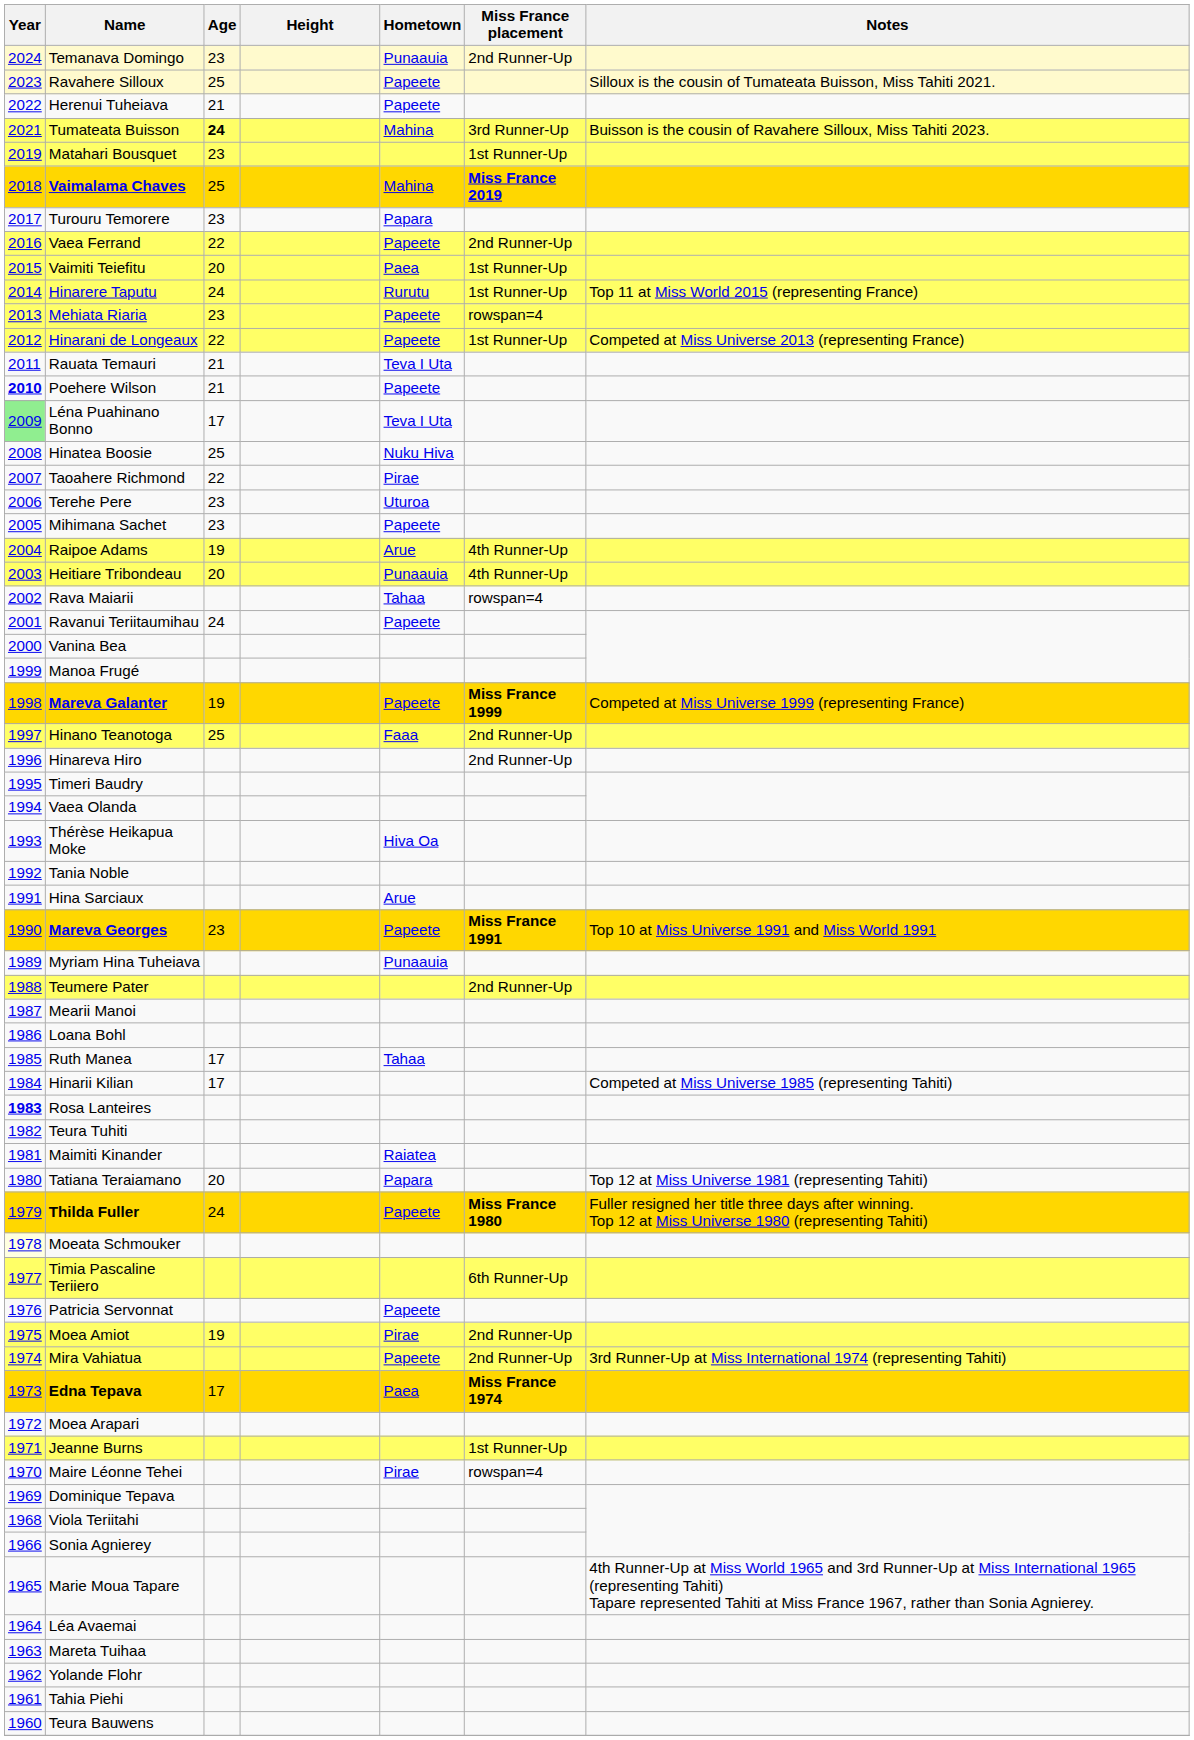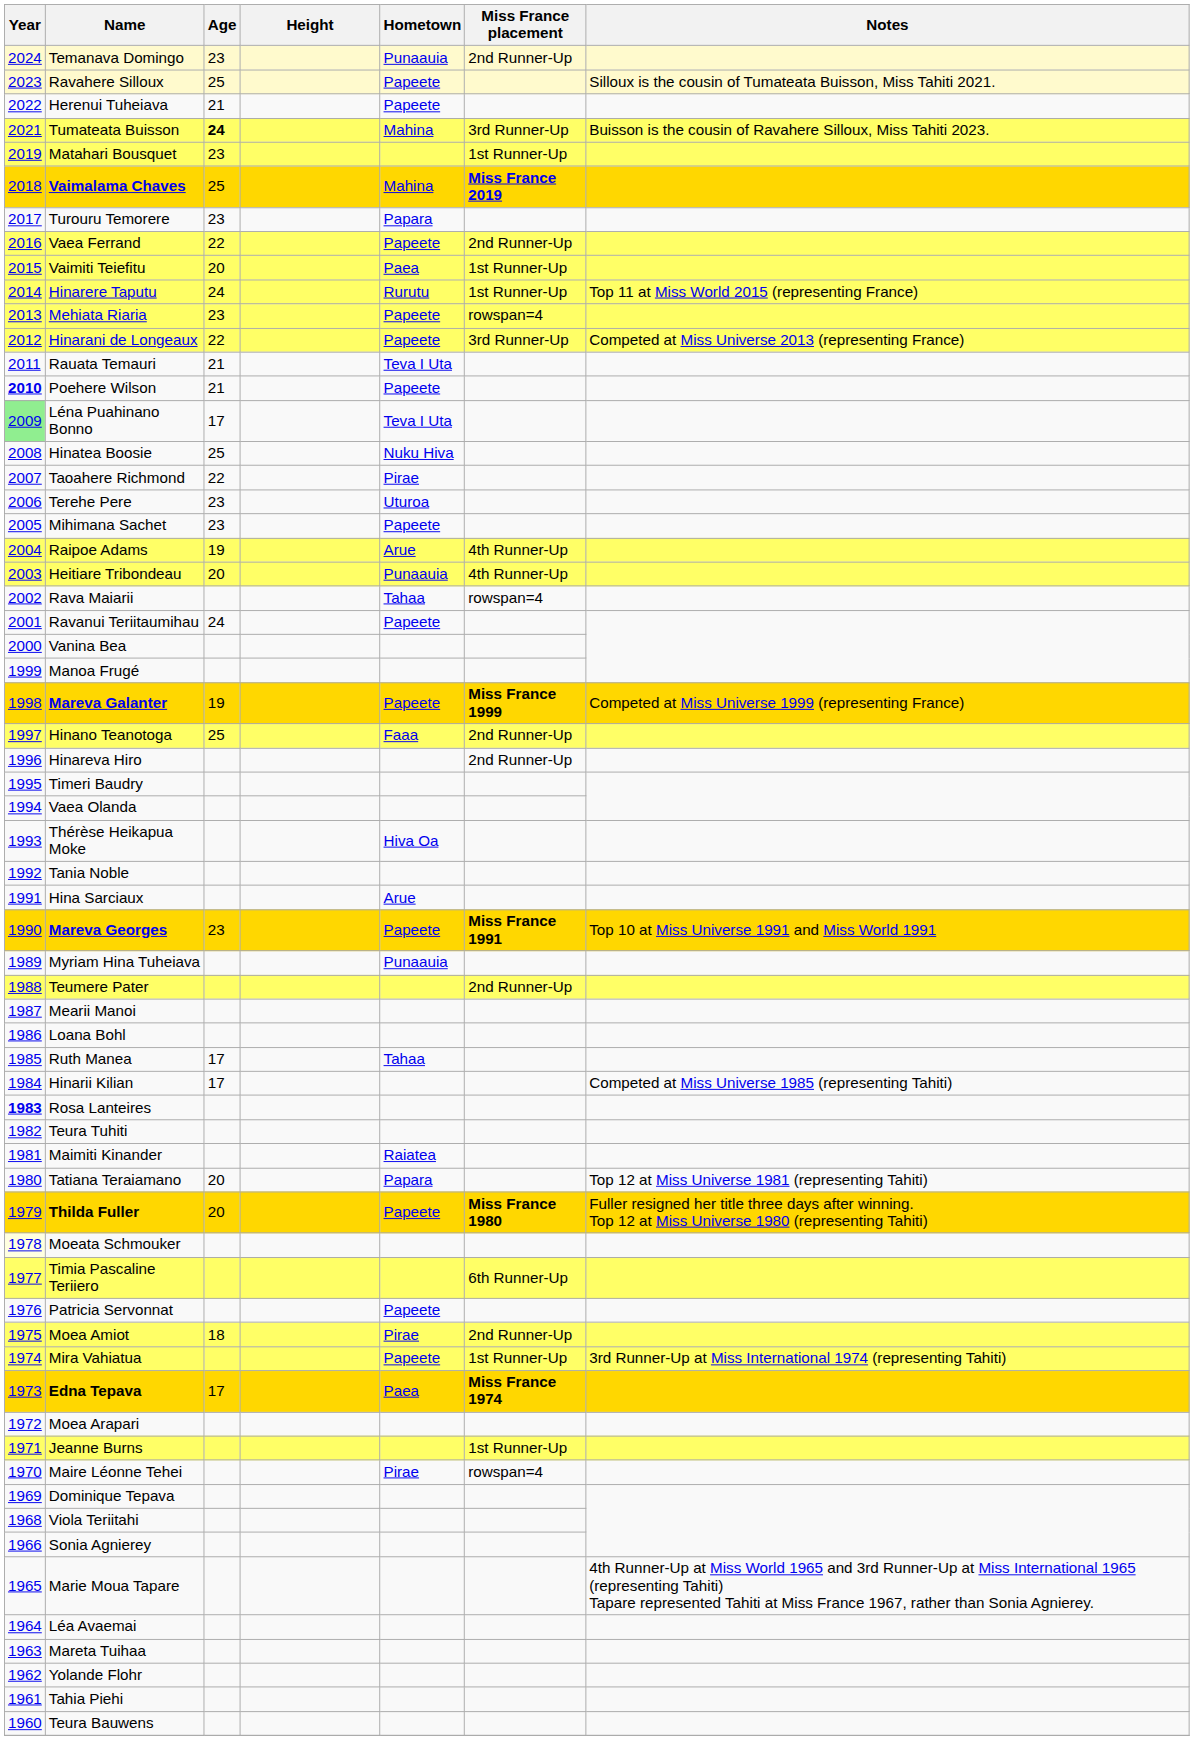(518, 340) 1st Runner-Up -> (519, 340) 3rd Runner-Up
(216, 1212) 24 -> (216, 1212) 20
(216, 1334) 19 -> (216, 1334) 18
(520, 1358) 2nd Runner-Up -> (518, 1358) 1st Runner-Up
